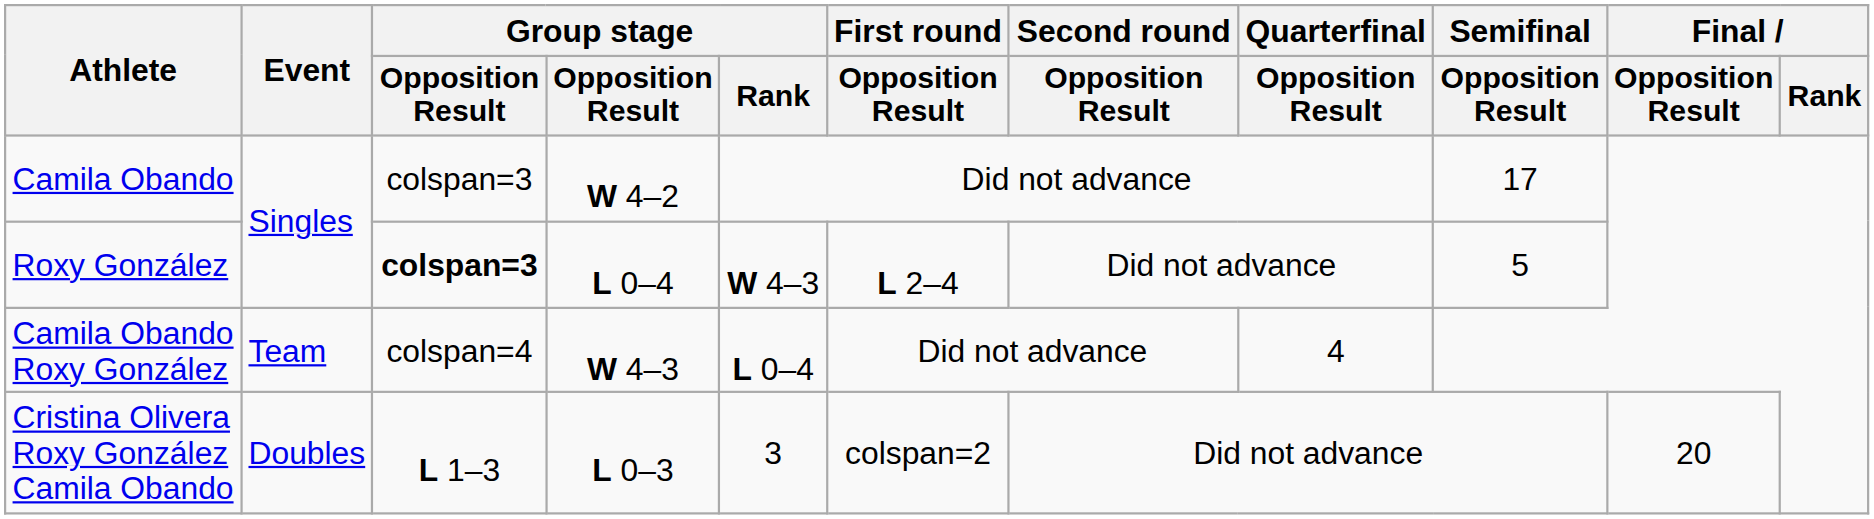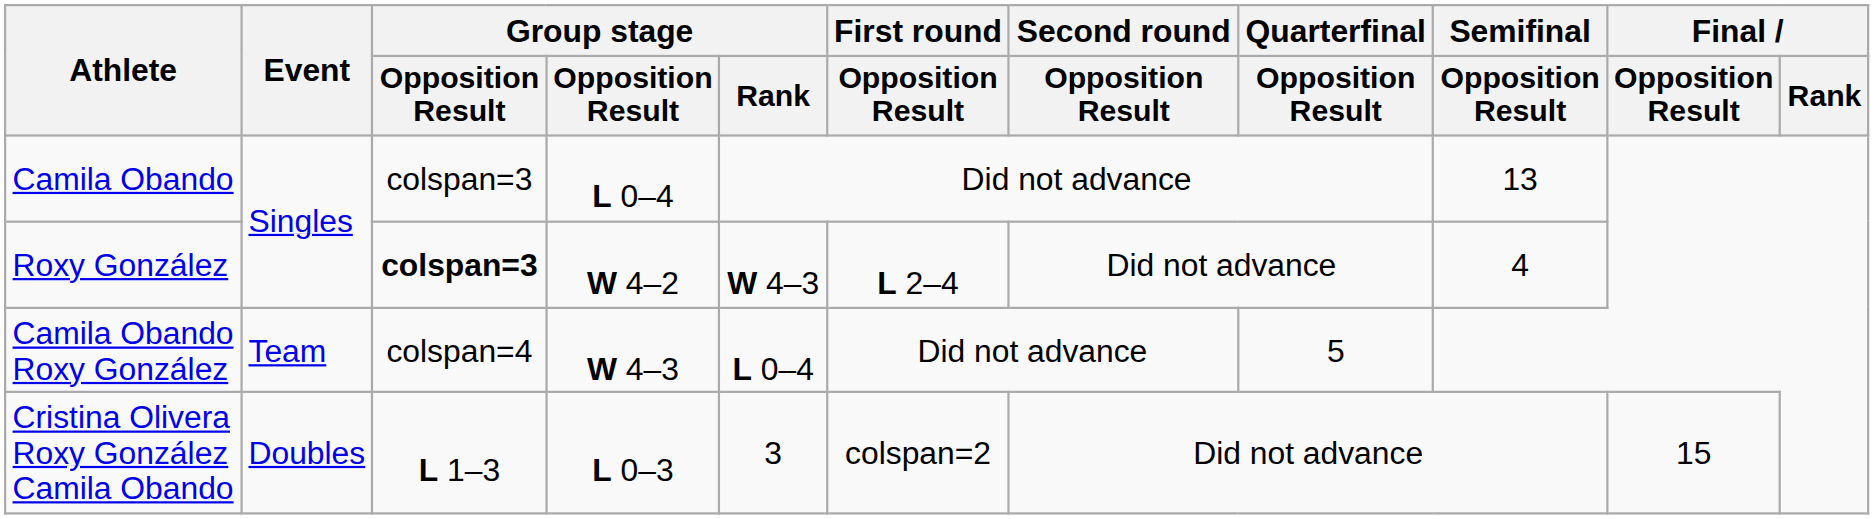(633, 197) W 4–2 -> (633, 197) L 0–4
(1520, 179) 17 -> (1520, 179) 13
(633, 283) L 0–4 -> (633, 283) W 4–2
(1520, 265) 5 -> (1520, 265) 4
(1336, 350) 4 -> (1336, 350) 5
(1694, 454) 20 -> (1694, 454) 15
